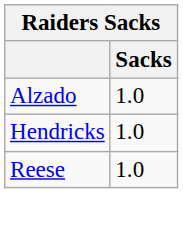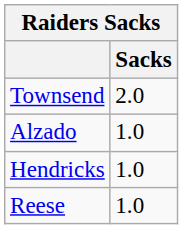+ row: (57, 95)
